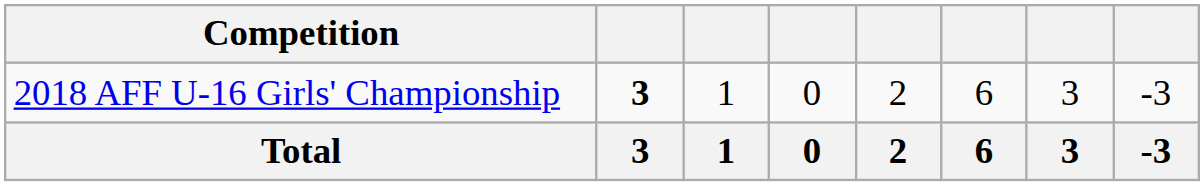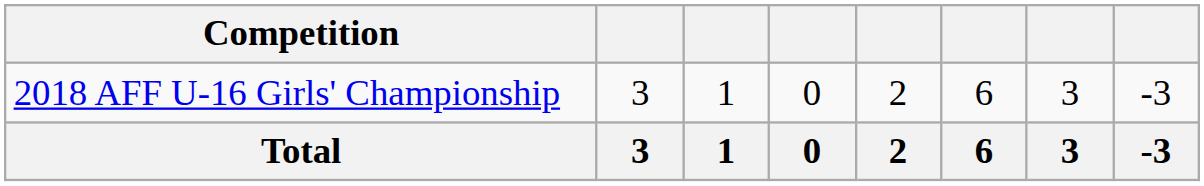(640, 92) bold -> (640, 92) normal
